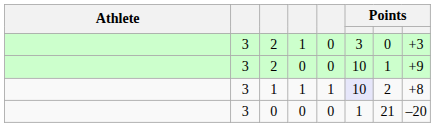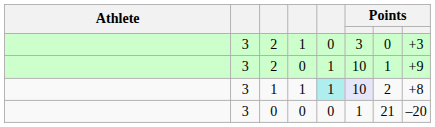(331, 66) 0 -> (331, 66) 1
(331, 89) no background -> (331, 89) paleturquoise background
